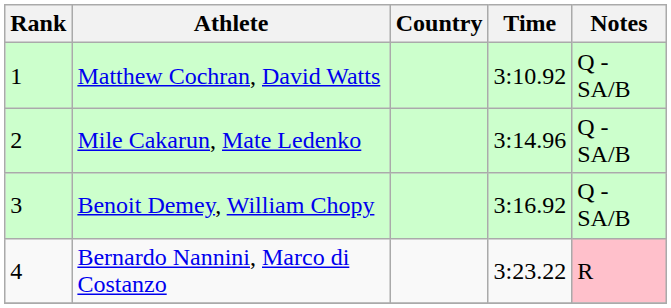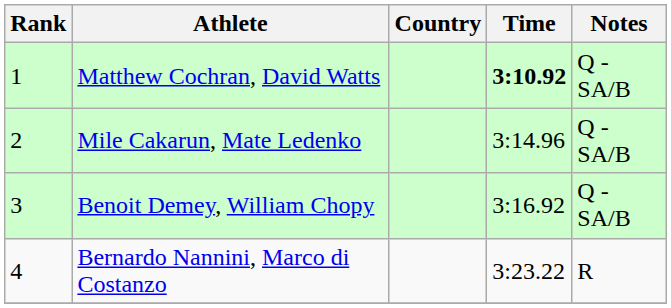(530, 75) normal -> (529, 75) bold
(585, 270) pink background -> (585, 270) no background
